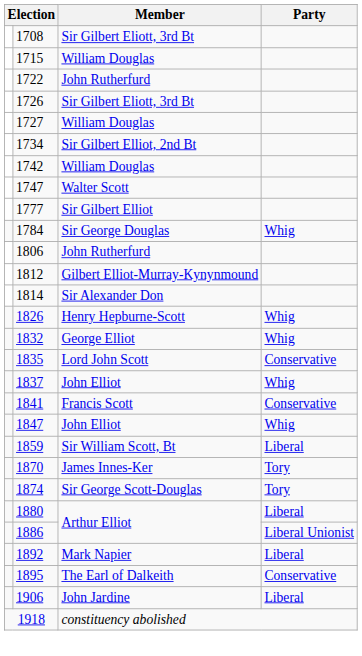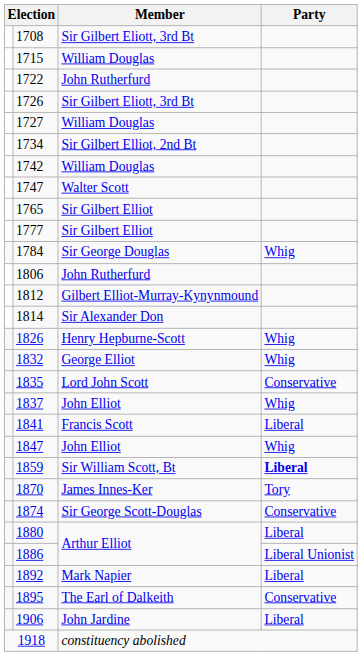+ row: (30, 209)
(300, 403) Conservative -> (284, 425) Liberal
(284, 446) normal -> (286, 468) bold
(277, 489) Tory -> (300, 511) Conservative
